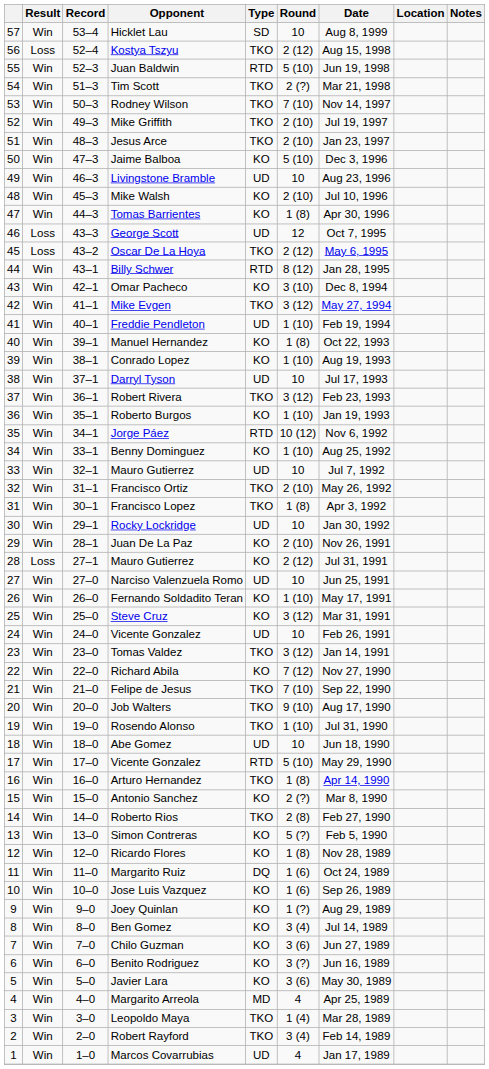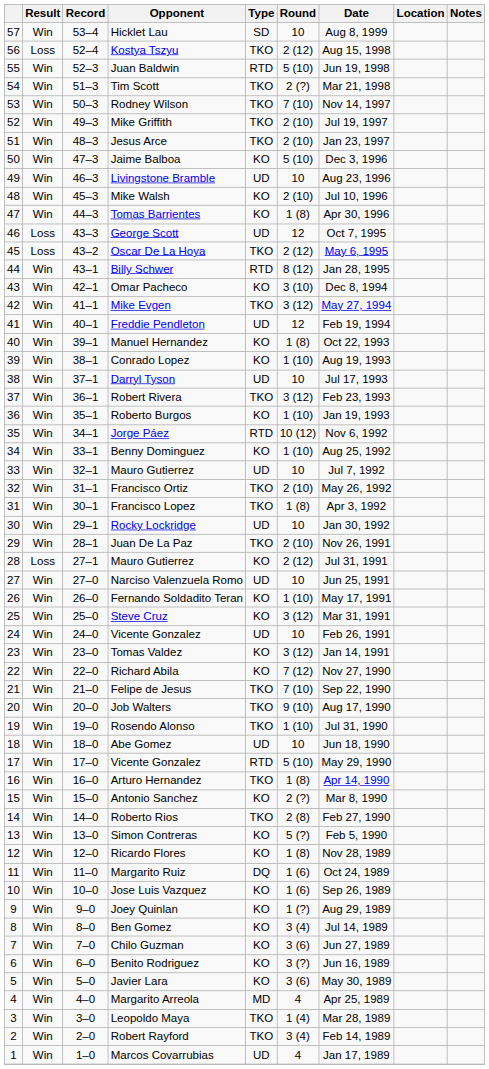(298, 324) 1 (10) -> (298, 324) 12
(261, 543) KO -> (261, 543) TKO
(261, 653) TKO -> (261, 653) KO
